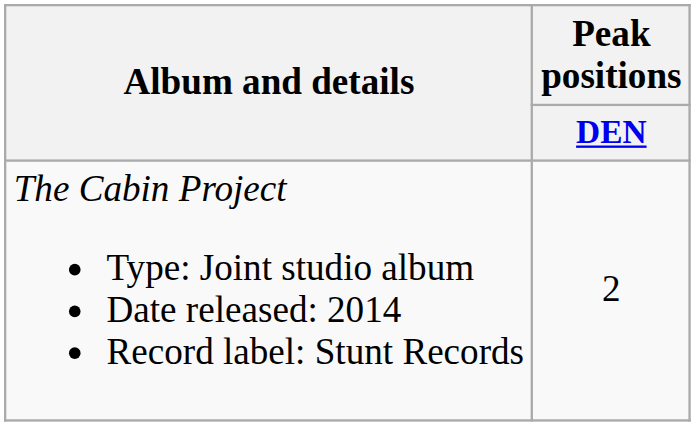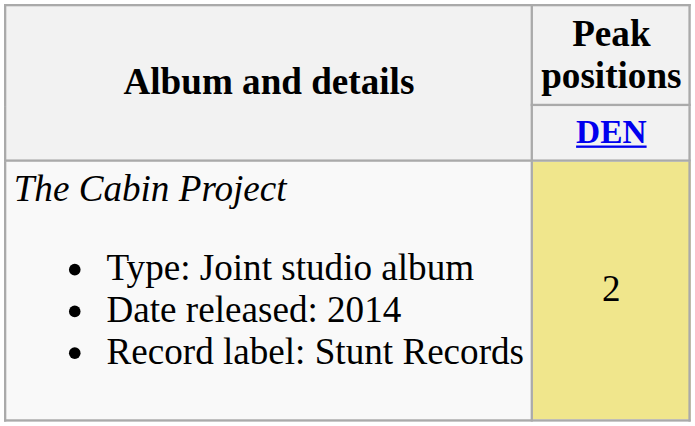(611, 289) no background -> (611, 289) khaki background
